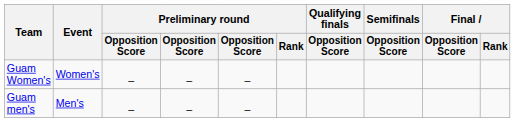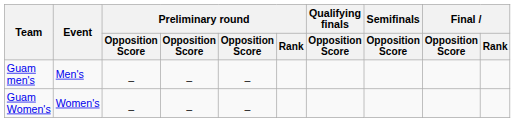rows swapped: (21, 103) <-> (29, 75)
